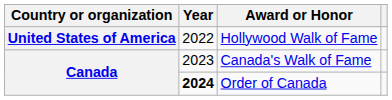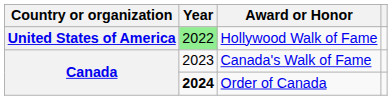(198, 38) no background -> (198, 38) lightgreen background
